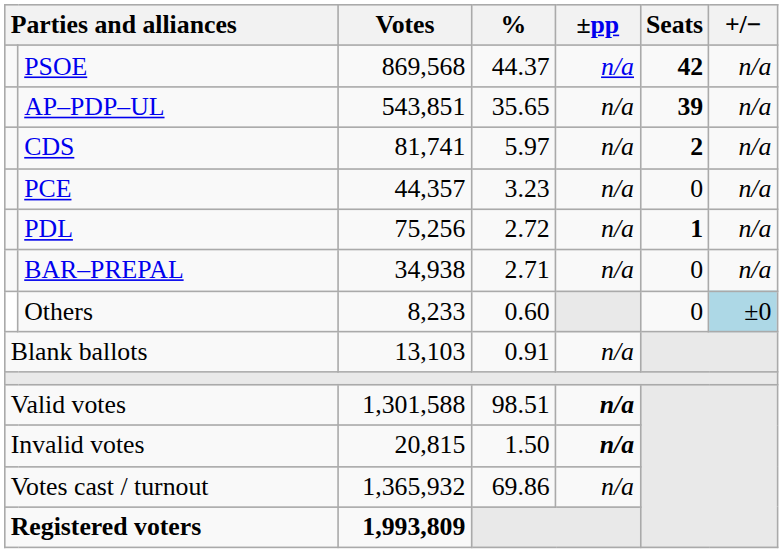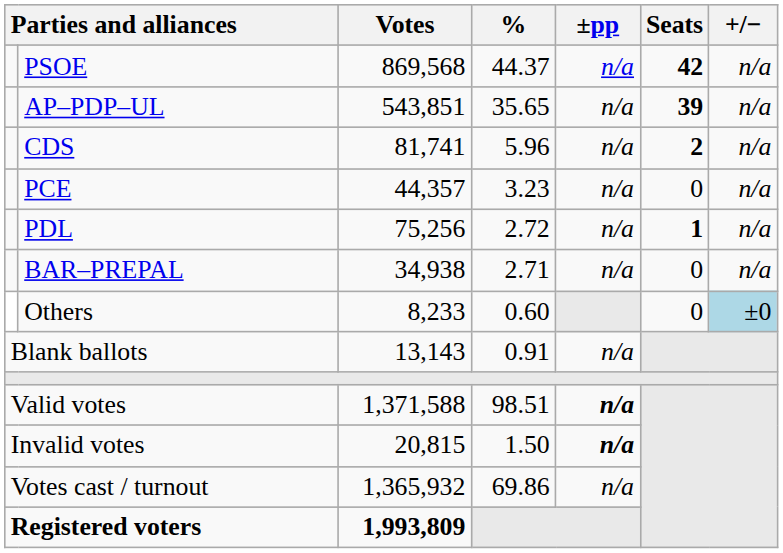(527, 147) 5.97 -> (527, 147) 5.96
(430, 351) 13,103 -> (430, 351) 13,143
(414, 404) 1,301,588 -> (414, 404) 1,371,588
